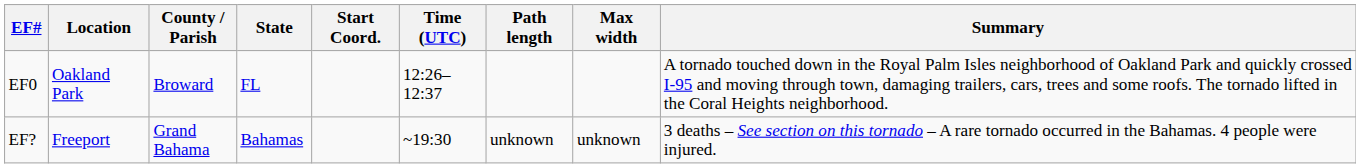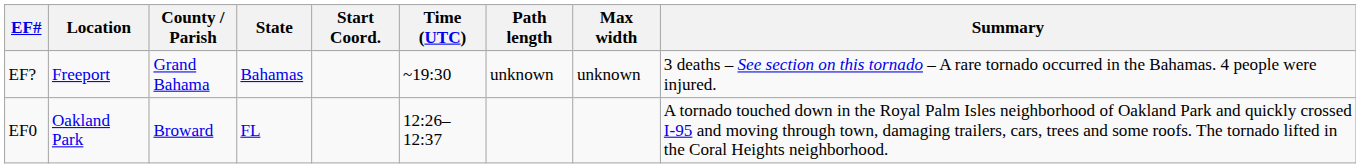rows swapped: (23, 83) <-> (22, 139)
